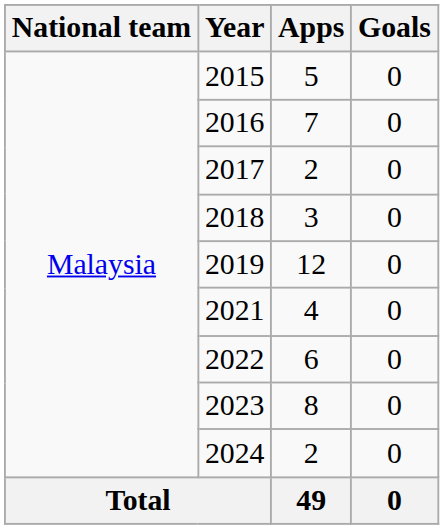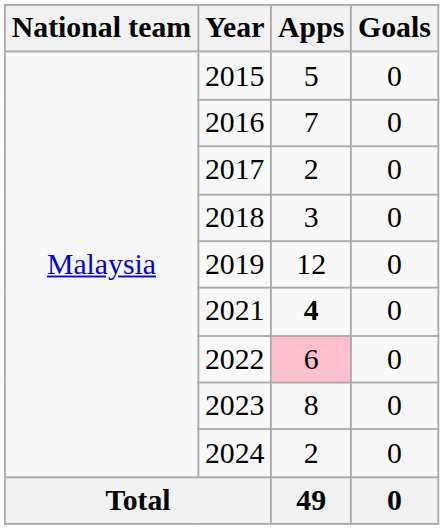(311, 311) normal -> (311, 311) bold
(311, 358) no background -> (311, 358) pink background
